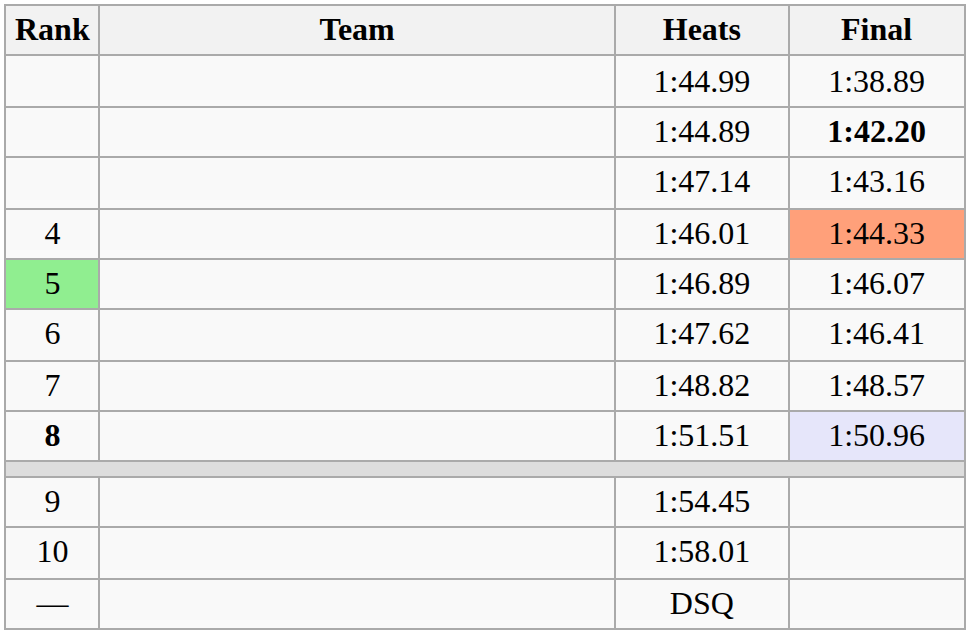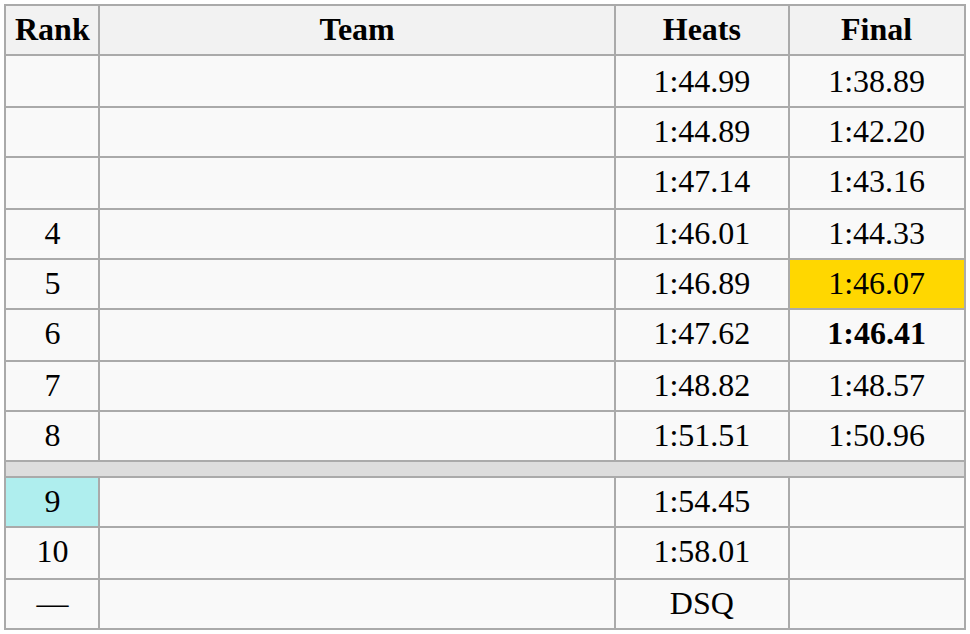(877, 131) bold -> (877, 131) normal
(877, 232) lightsalmon background -> (877, 232) no background
(52, 283) lightgreen background -> (52, 283) no background
(877, 283) no background -> (877, 283) gold background
(877, 334) normal -> (877, 334) bold
(52, 435) bold -> (52, 435) normal
(877, 435) lavender background -> (877, 435) no background
(52, 501) no background -> (52, 501) paleturquoise background
